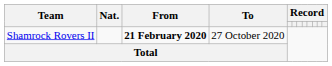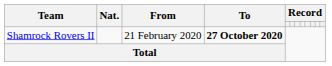(165, 35) bold -> (163, 35) normal
(248, 35) normal -> (244, 35) bold
